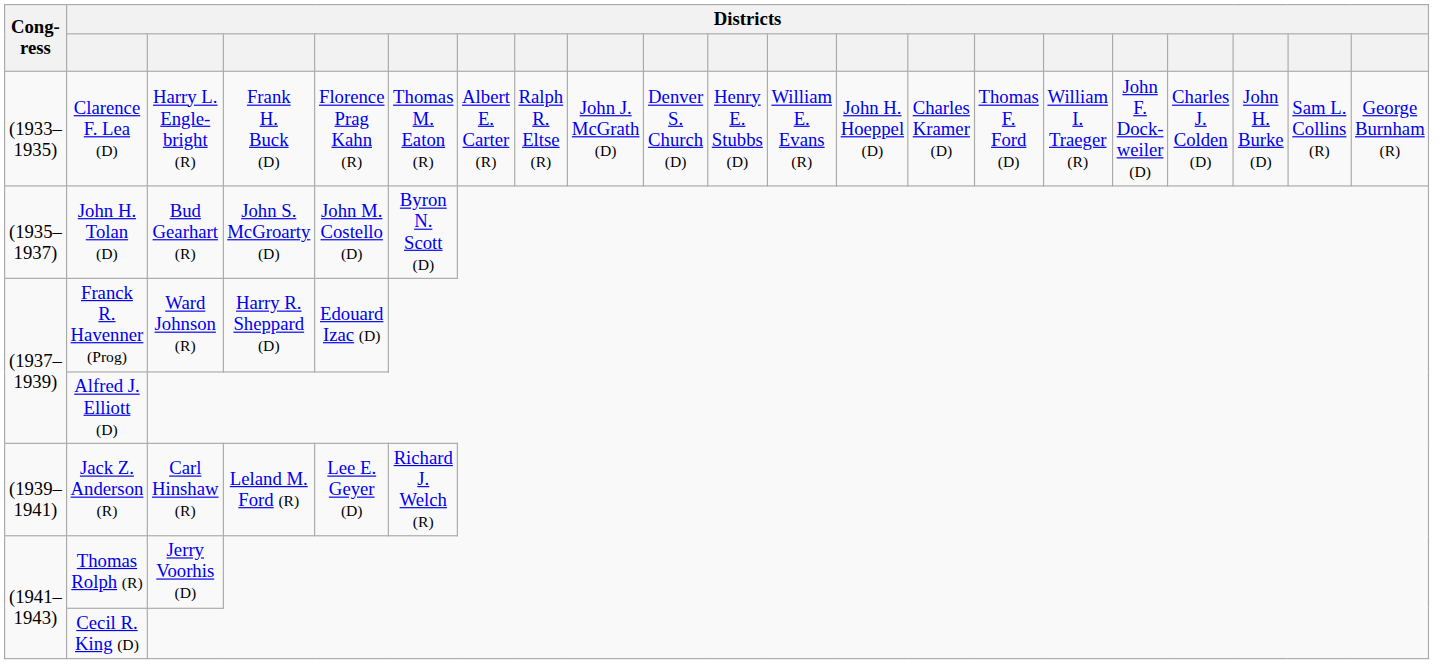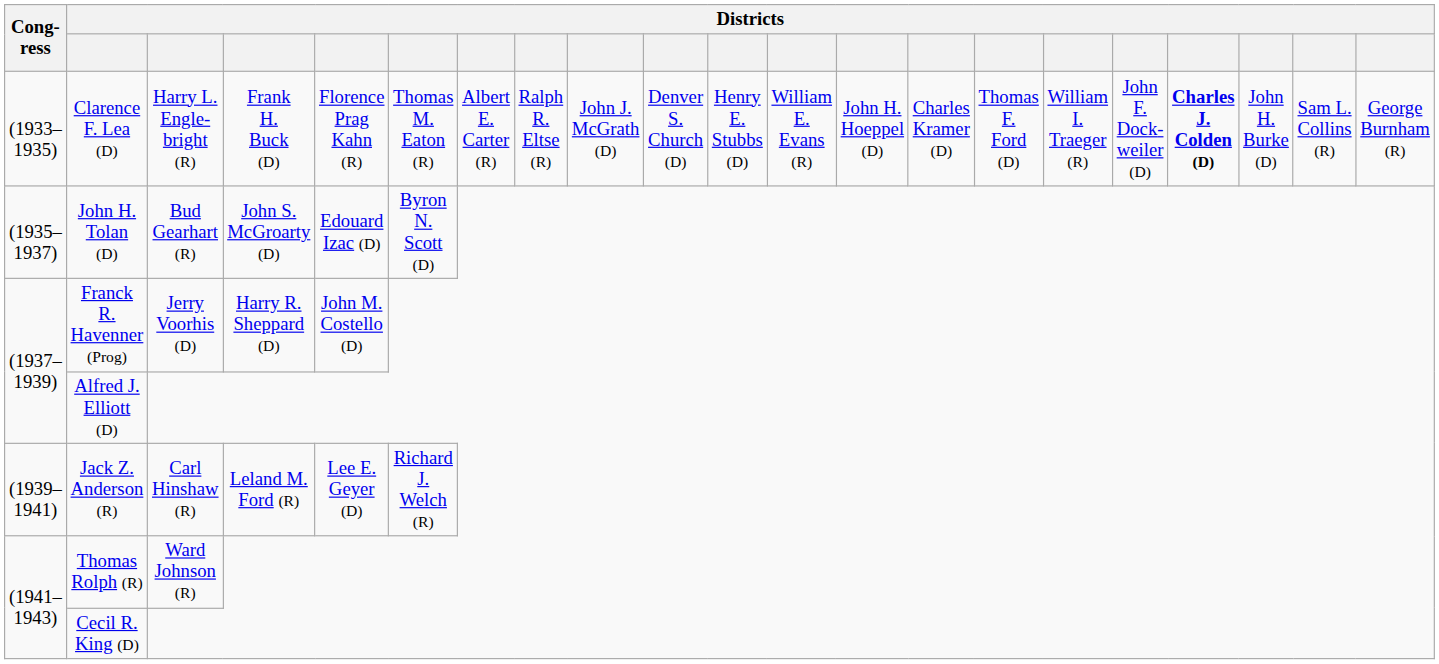(1201, 128) normal -> (1203, 128) bold
(352, 231) John M. Costello (D) -> (352, 231) Edouard Izac (D)
(185, 324) Ward Johnson (R) -> (185, 324) Jerry Voorhis (D)
(352, 324) Edouard Izac (D) -> (352, 324) John M. Costello (D)
(185, 571) Jerry Voorhis (D) -> (185, 571) Ward Johnson (R)
